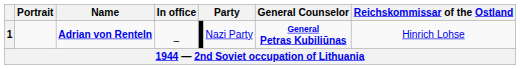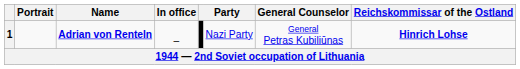(303, 34) bold -> (303, 35) normal
(433, 34) normal -> (434, 34) bold
